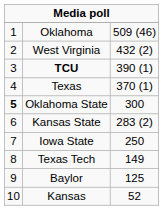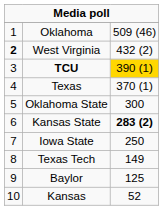(13, 50) normal -> (13, 50) bold
(135, 68) no background -> (135, 68) gold background
(13, 104) bold -> (13, 104) normal
(135, 123) normal -> (135, 123) bold
